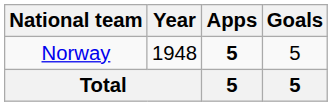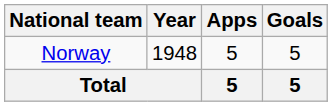(232, 52) bold -> (232, 52) normal
